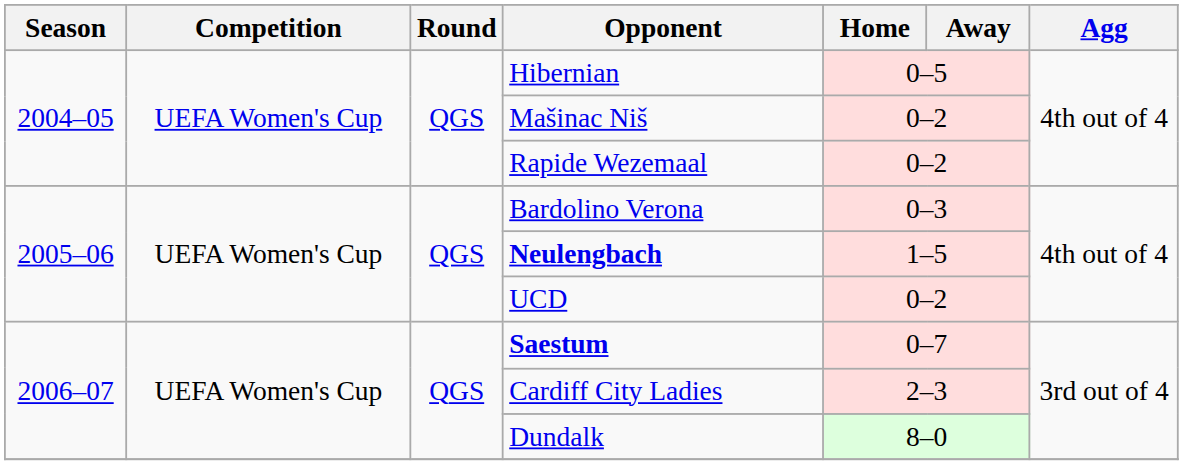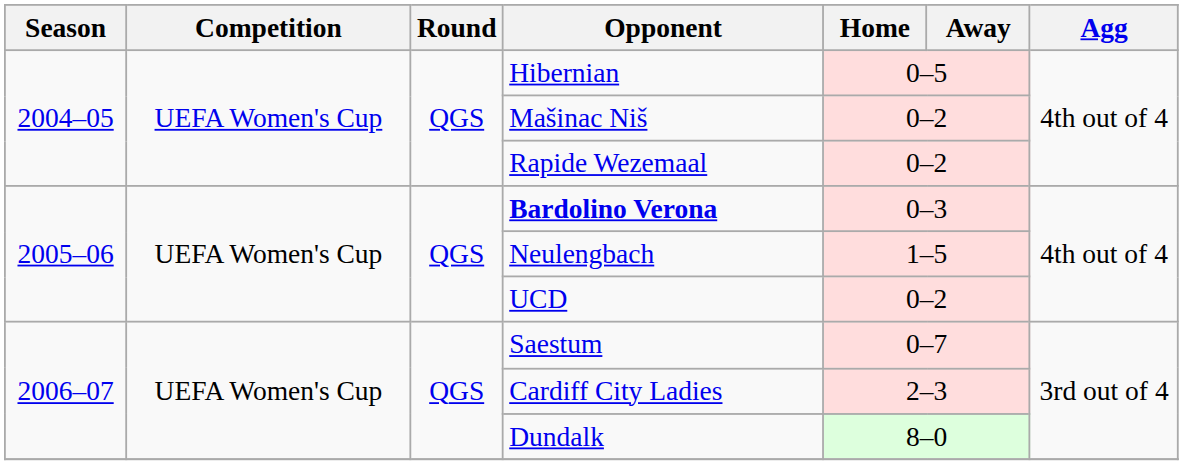(606, 208) normal -> (613, 208) bold
(586, 254) bold -> (582, 254) normal
(559, 344) bold -> (556, 344) normal
